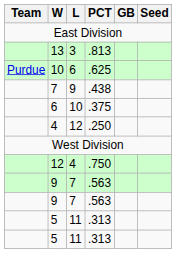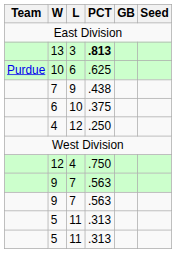(100, 51) normal -> (100, 51) bold
